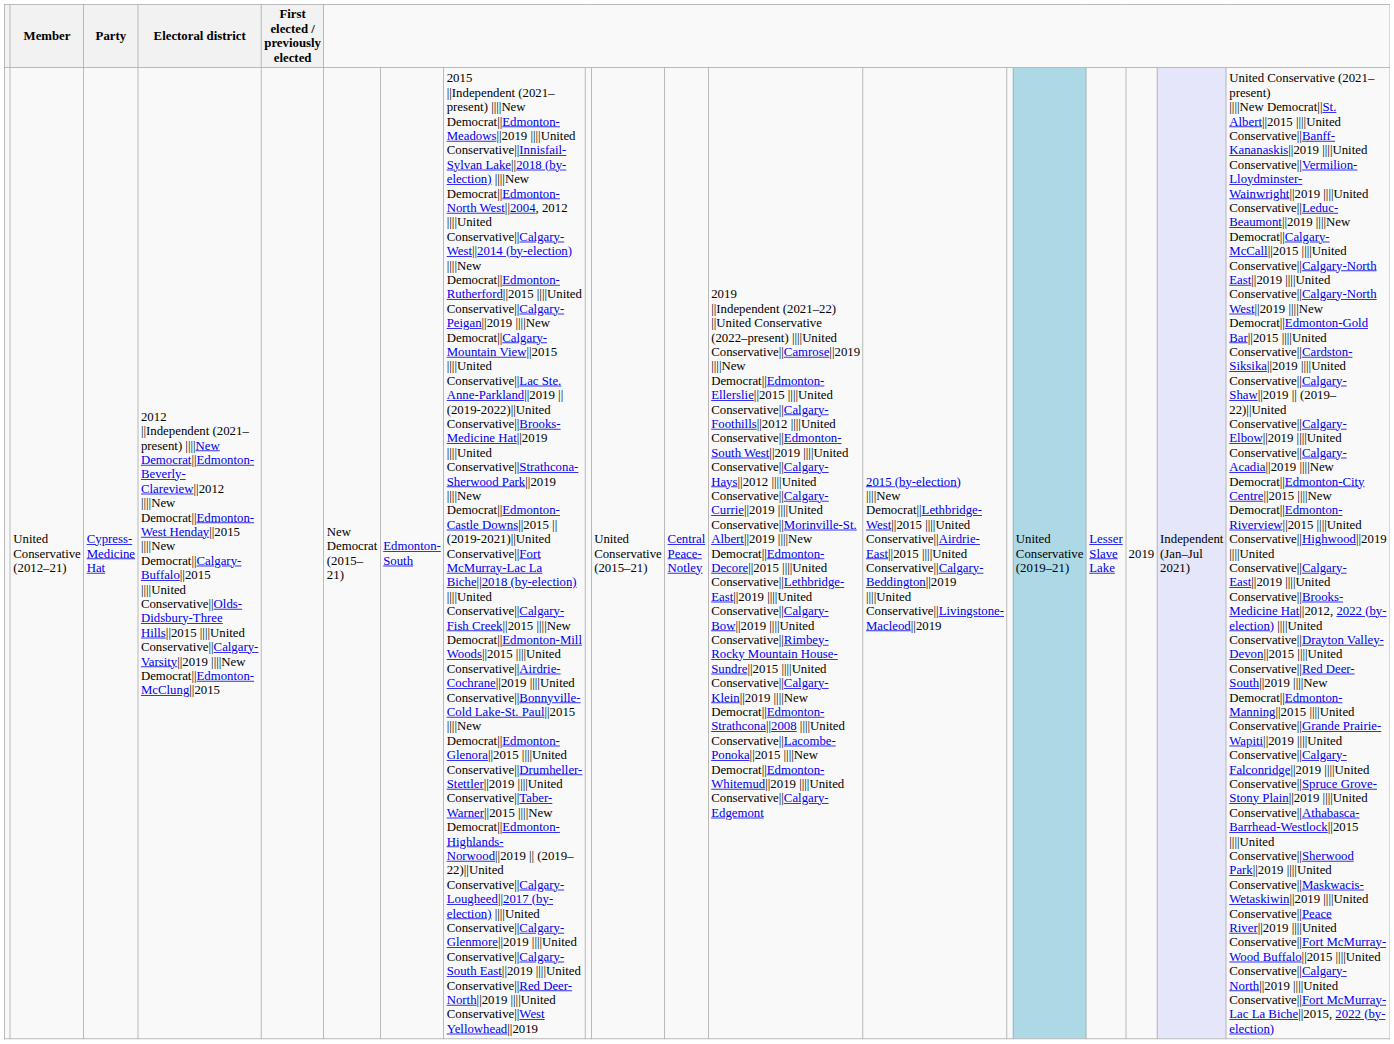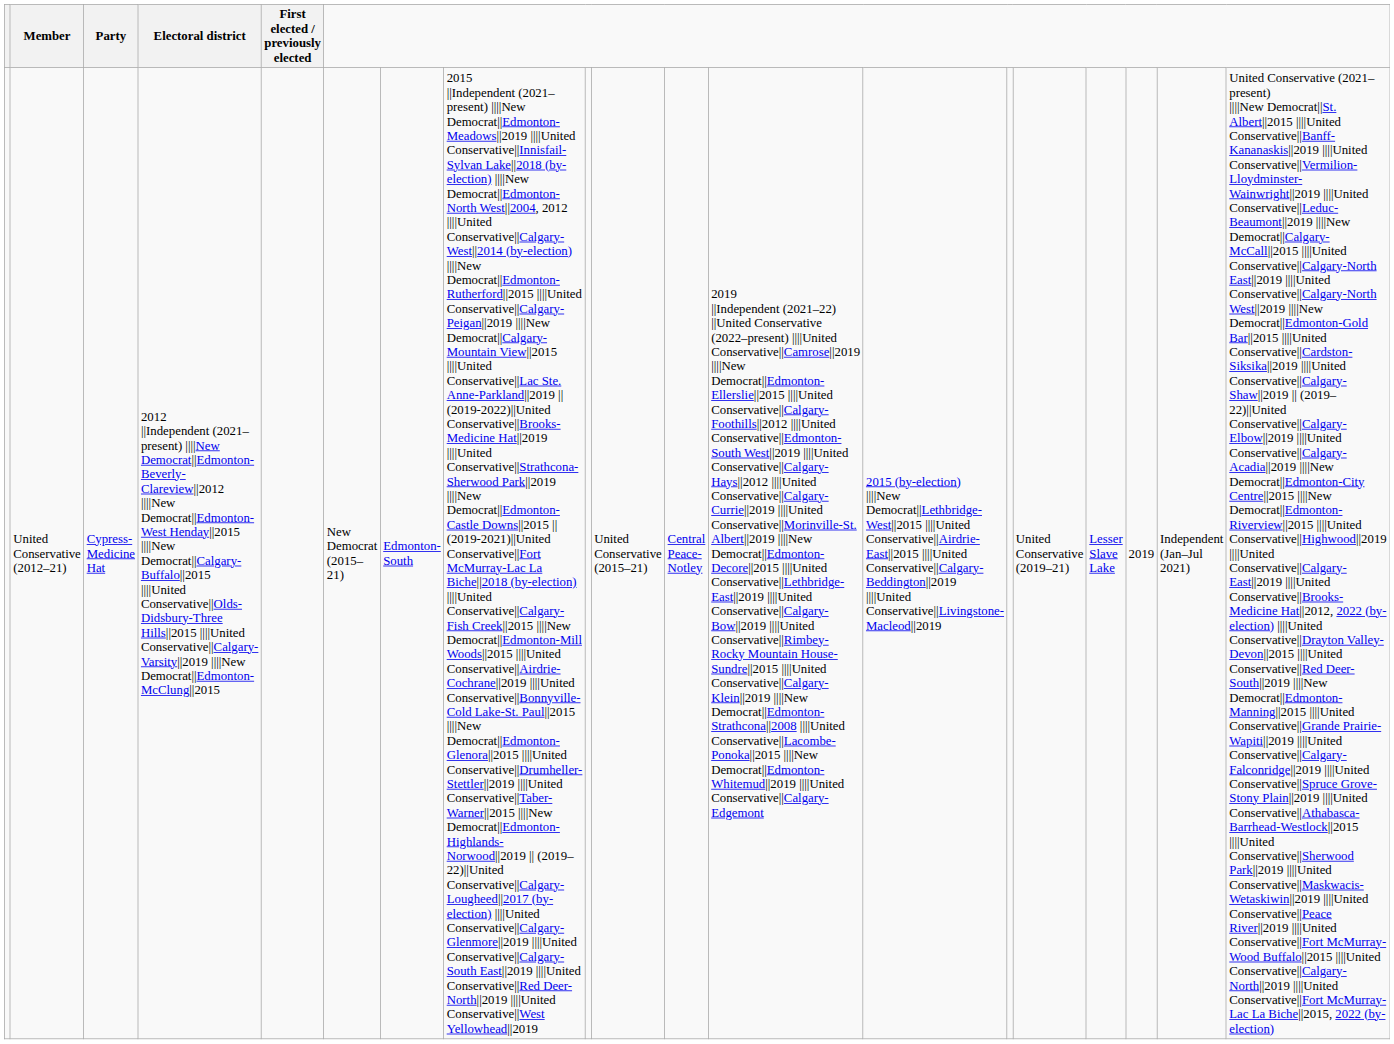(1050, 553) lightblue background -> (1050, 553) no background
(1192, 553) lavender background -> (1192, 553) no background
